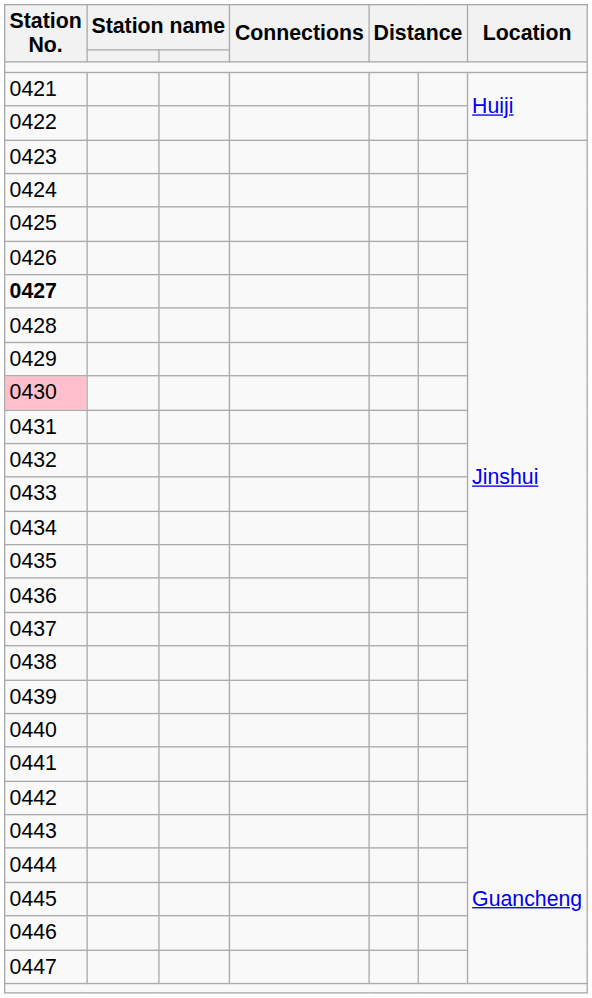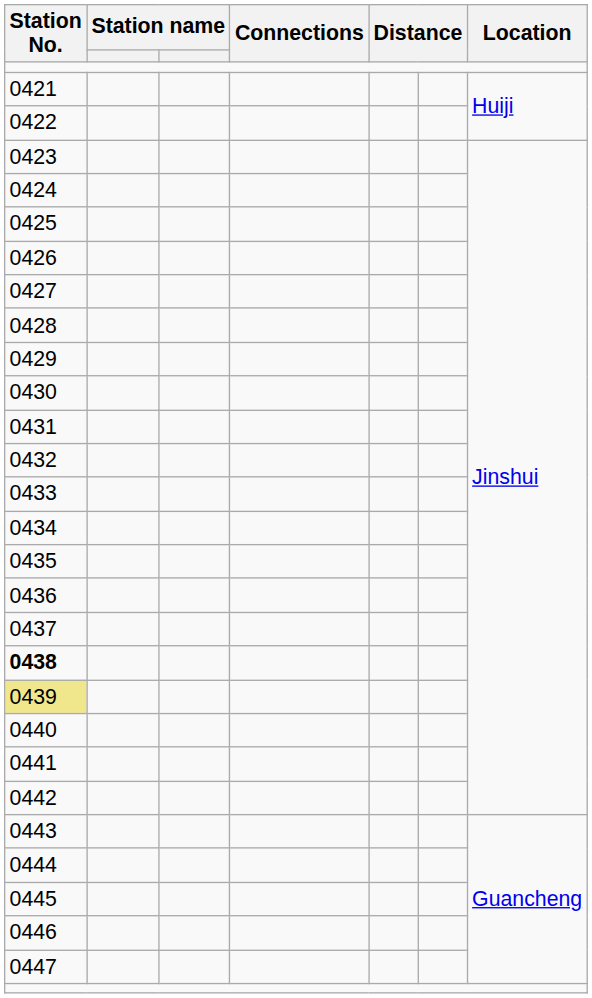(33, 291) bold -> (33, 291) normal
(33, 392) pink background -> (33, 392) no background
(33, 662) normal -> (33, 662) bold
(33, 696) no background -> (33, 696) khaki background
